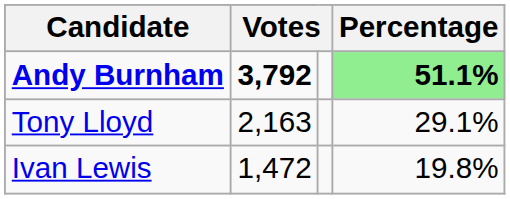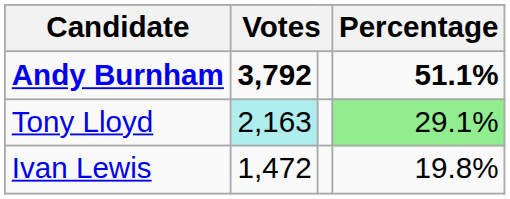(457, 74) lightgreen background -> (457, 74) no background
(275, 121) no background -> (275, 121) paleturquoise background
(457, 121) no background -> (457, 121) lightgreen background
